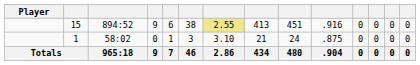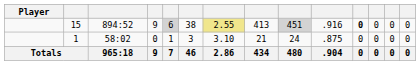(171, 25) no background -> (171, 25) lightgrey background
(294, 25) no background -> (294, 25) lightgrey background
(361, 25) normal -> (361, 25) bold
